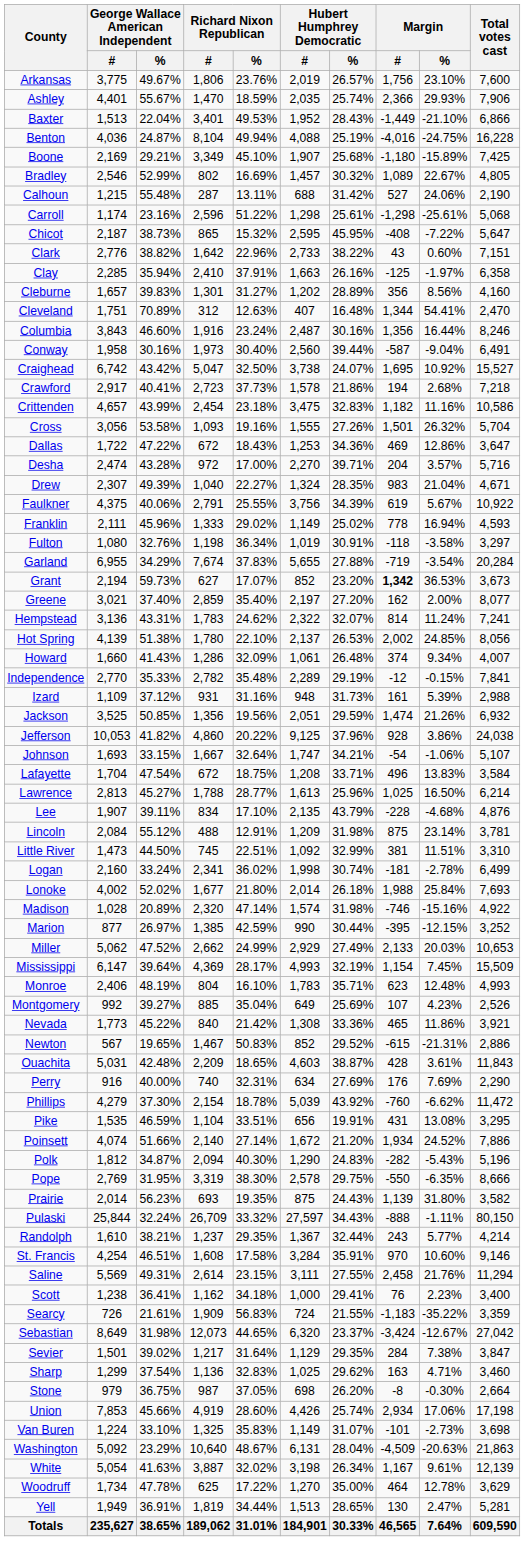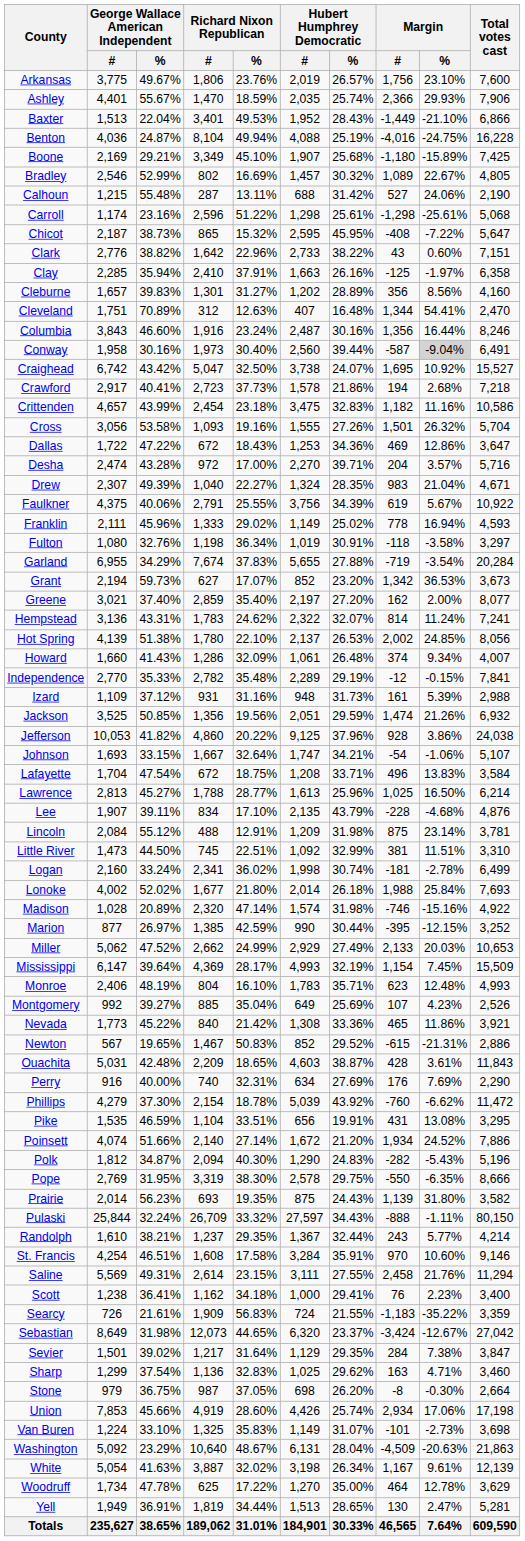(445, 350) no background -> (445, 350) lightgrey background
(398, 581) bold -> (398, 581) normal
